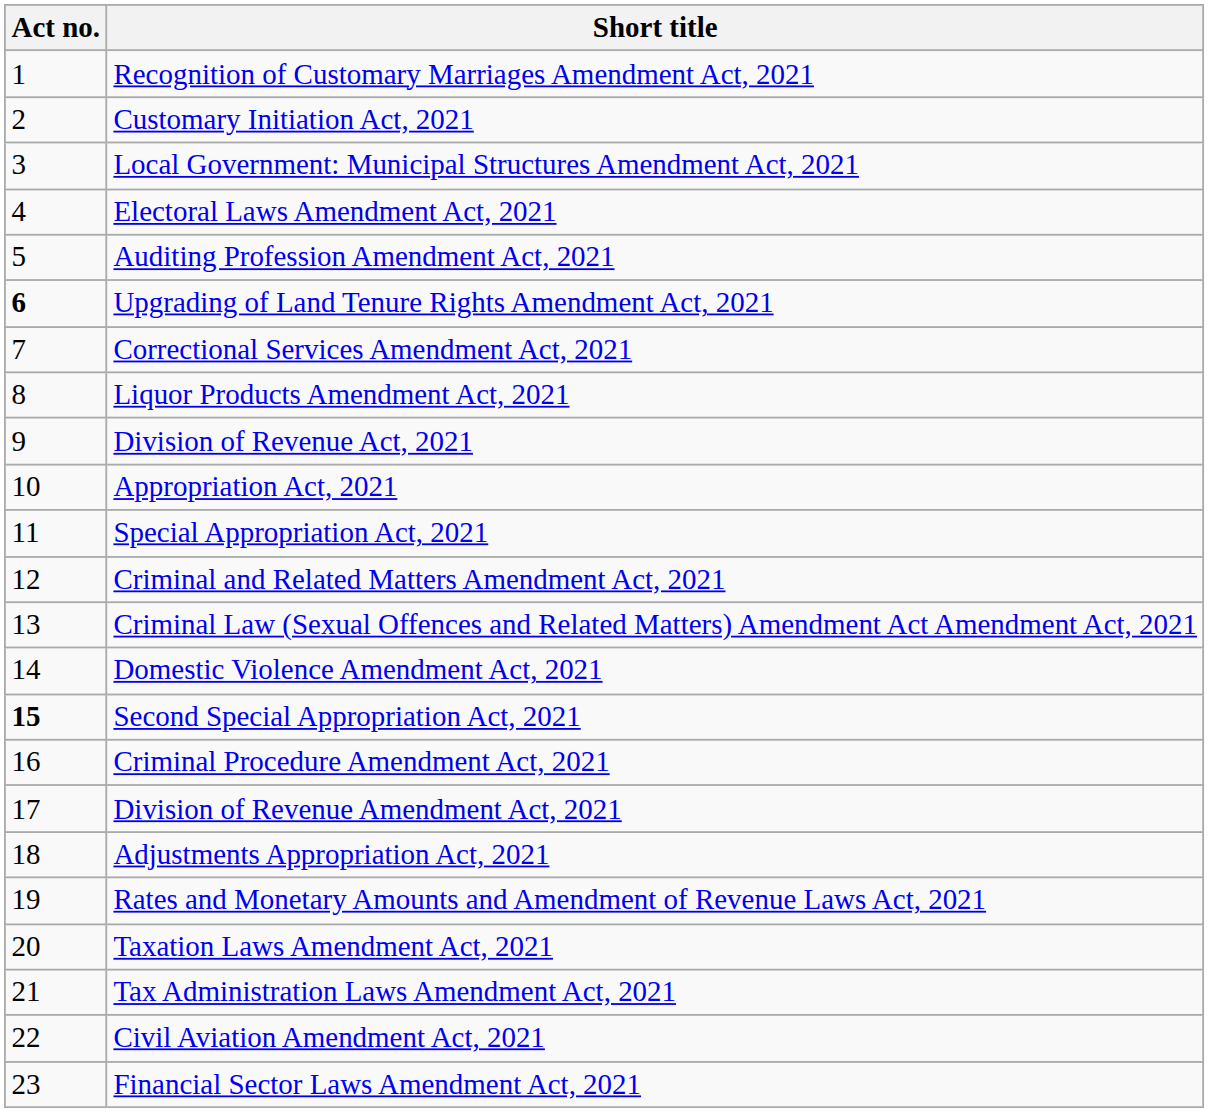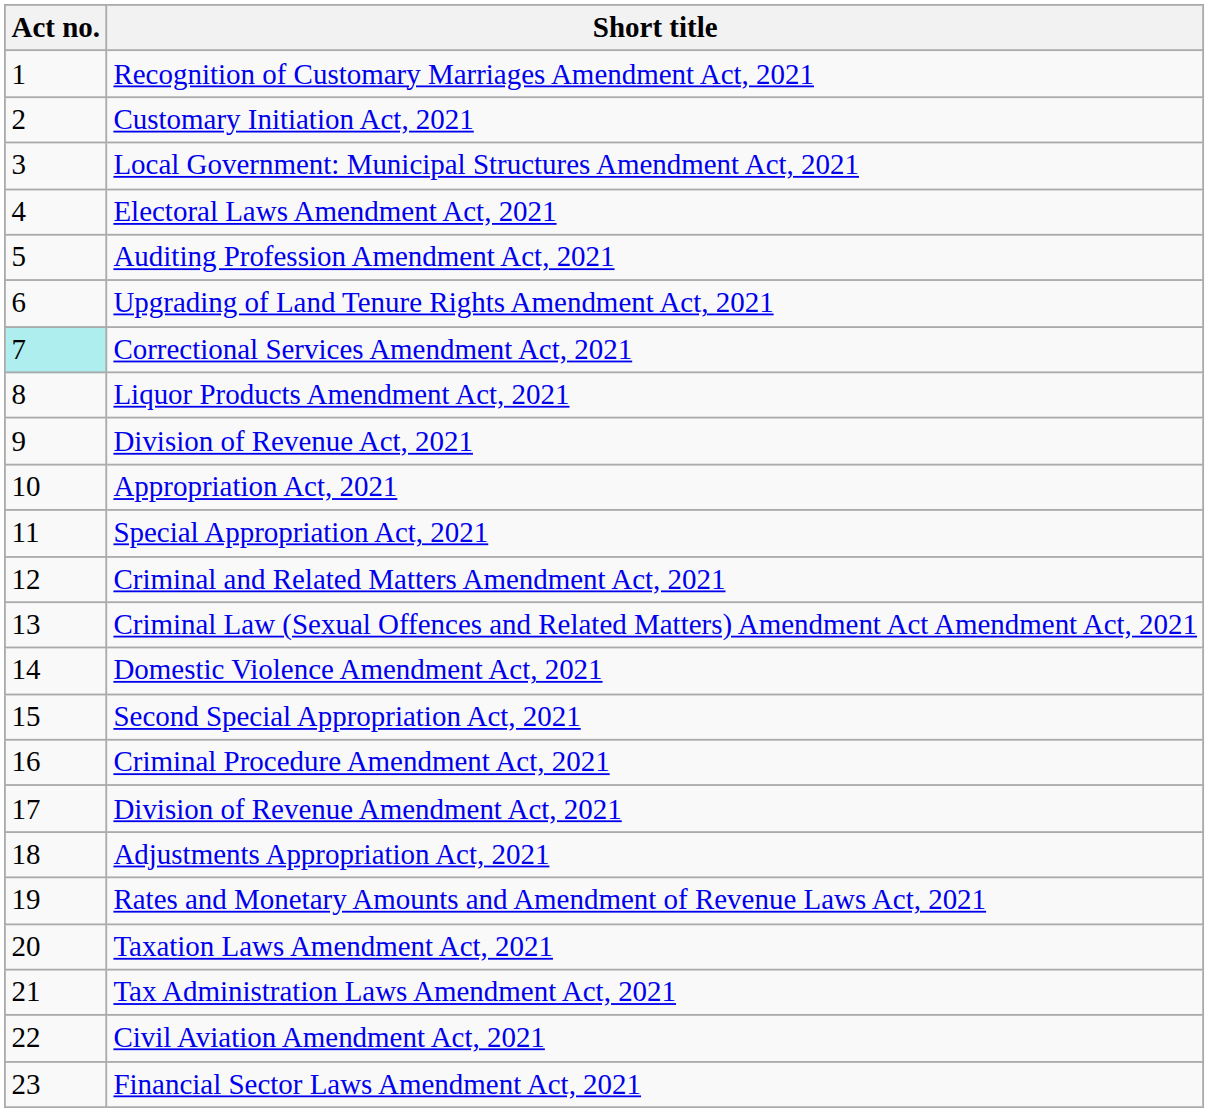(19, 303) bold -> (19, 303) normal
(19, 348) no background -> (19, 348) paleturquoise background
(26, 716) bold -> (26, 716) normal
